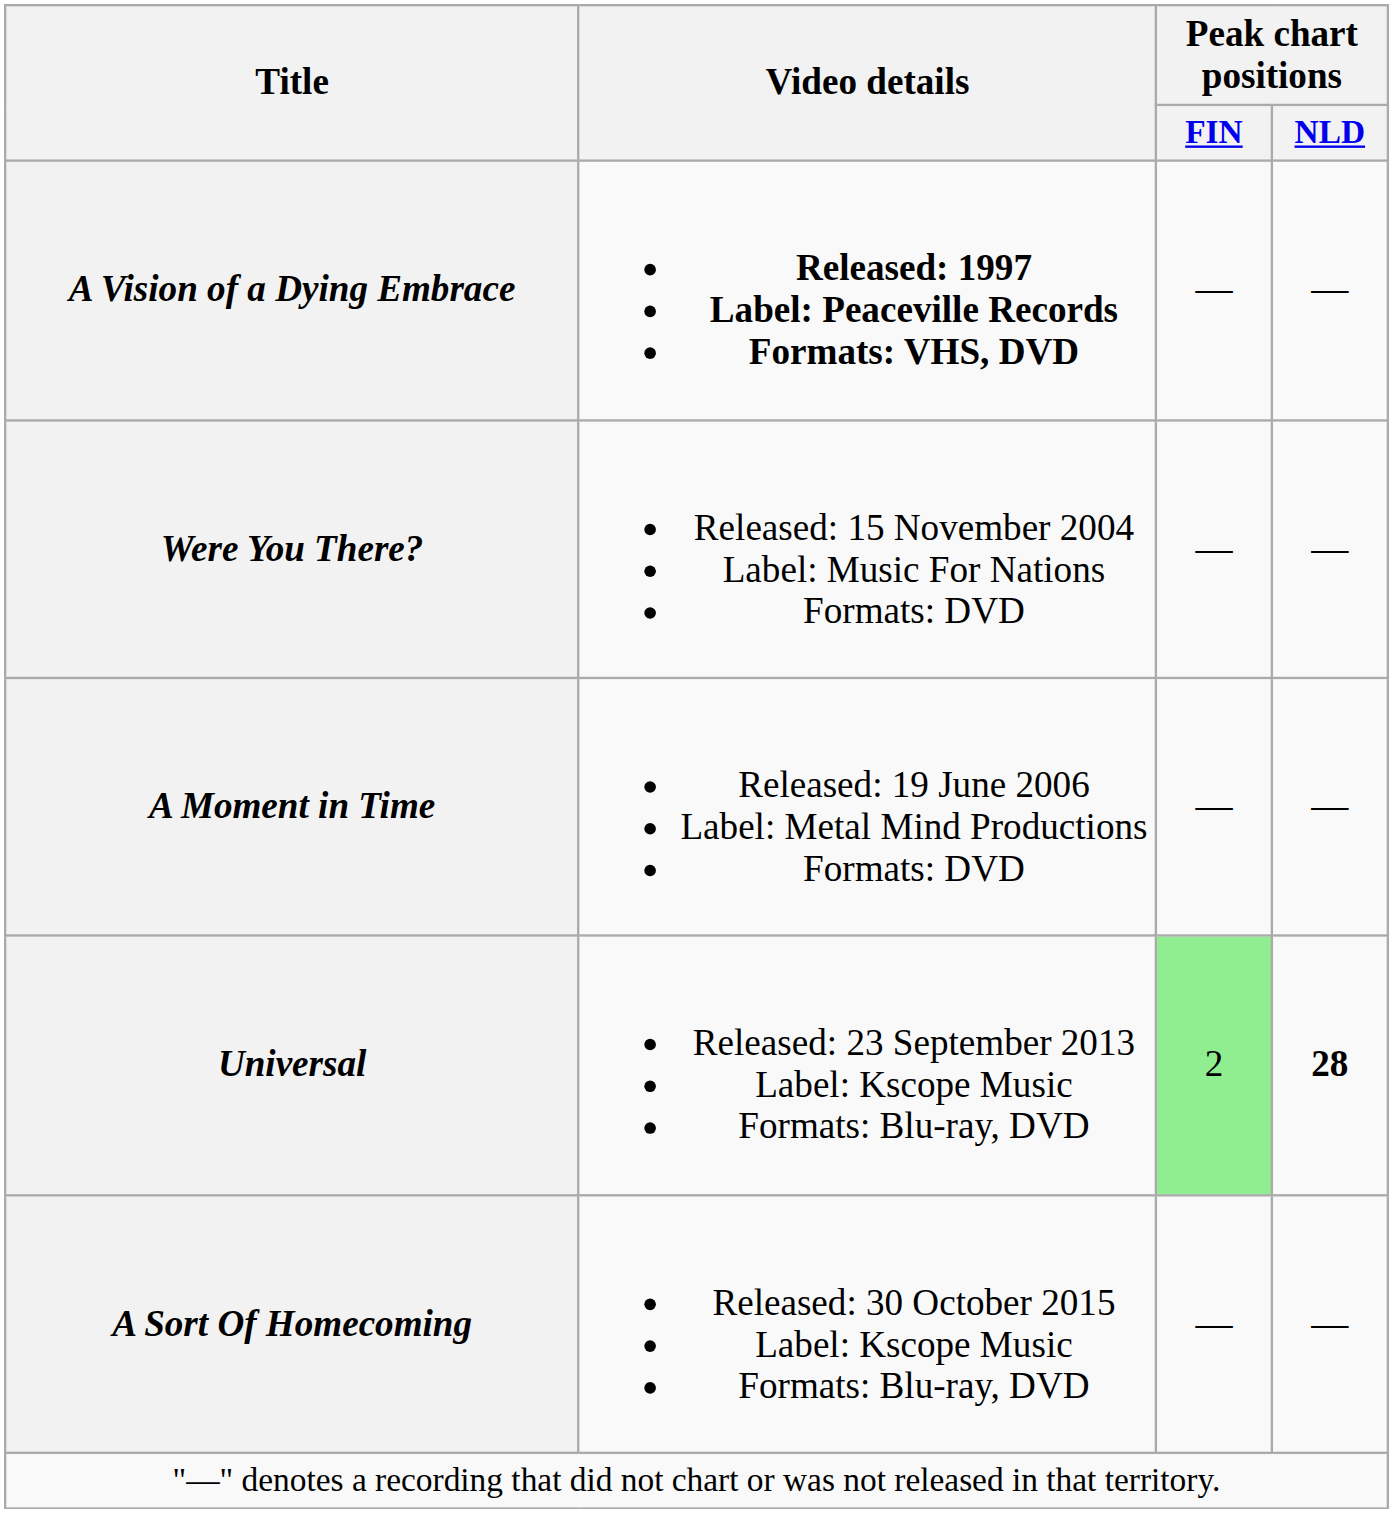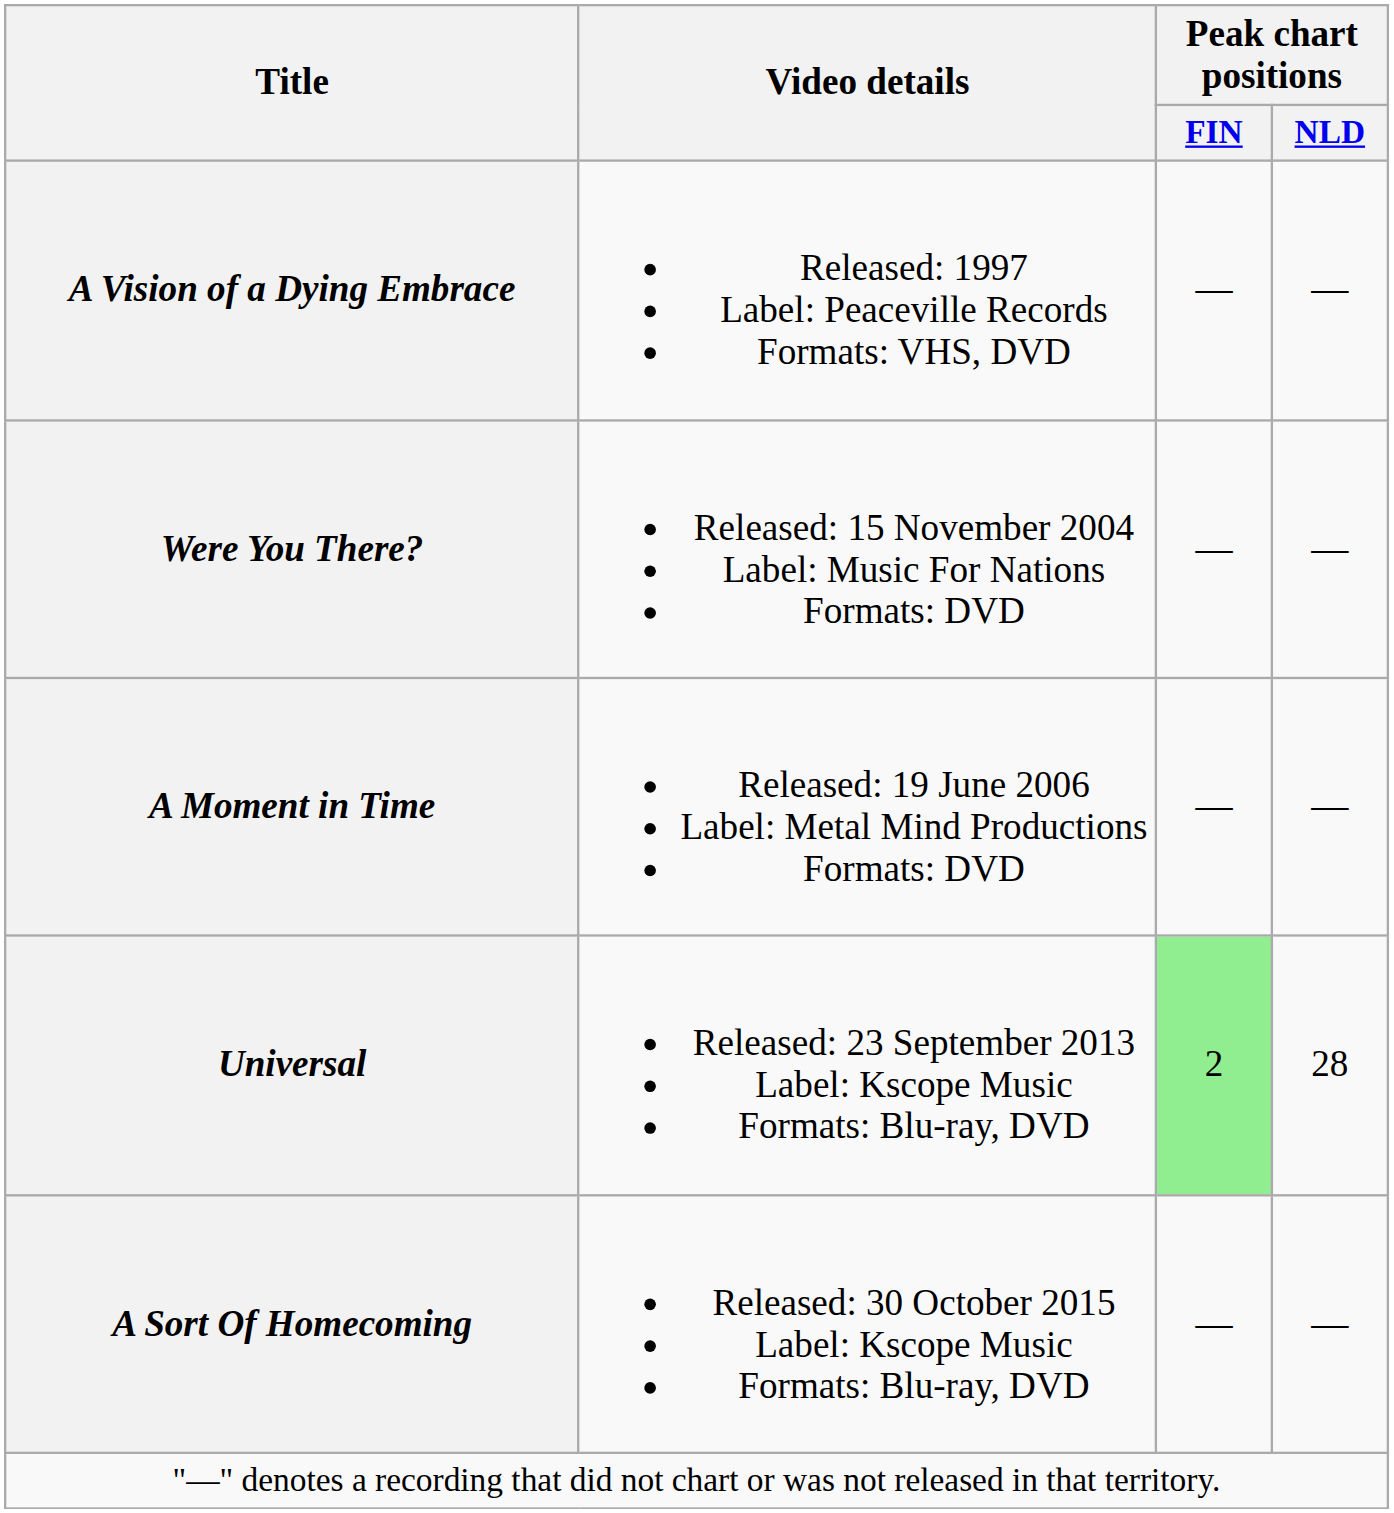(868, 311) bold -> (868, 311) normal
(1330, 1064) bold -> (1330, 1064) normal
